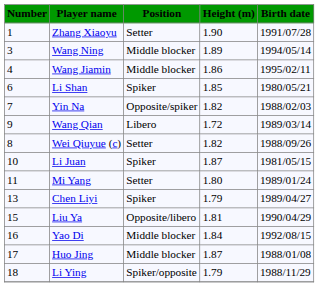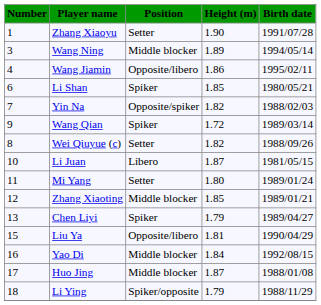(161, 69) Middle blocker -> (163, 69) Opposite/libero
(141, 124) Libero -> (143, 124) Spiker
(141, 161) Spiker -> (143, 161) Libero
+ row: (88, 198)
